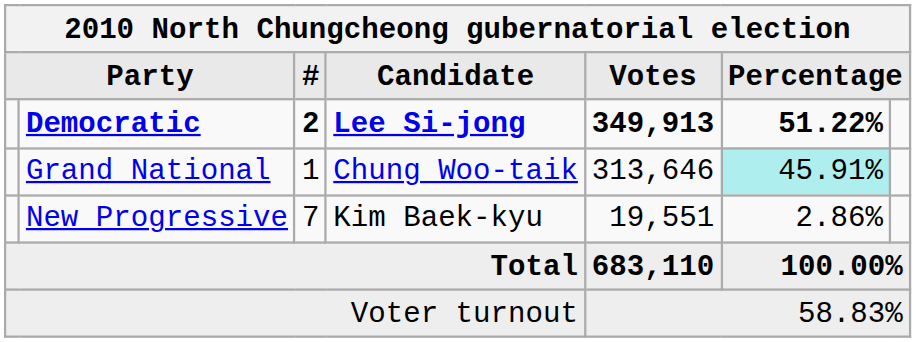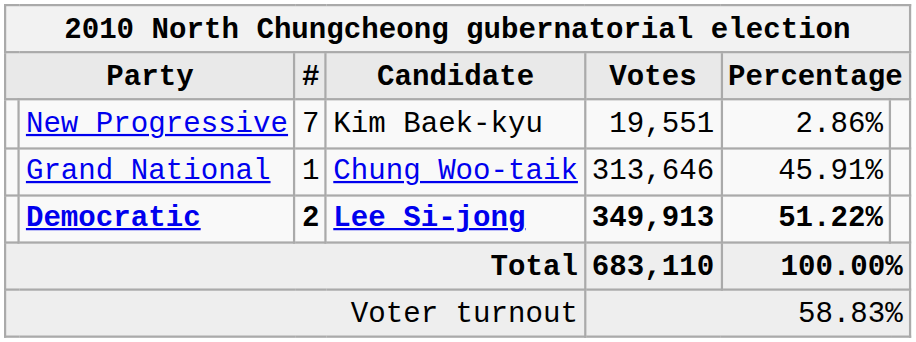rows swapped: (113, 124) <-> (157, 219)
(831, 171) paleturquoise background -> (831, 171) no background
